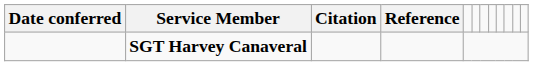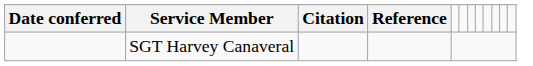(218, 46) bold -> (212, 46) normal
